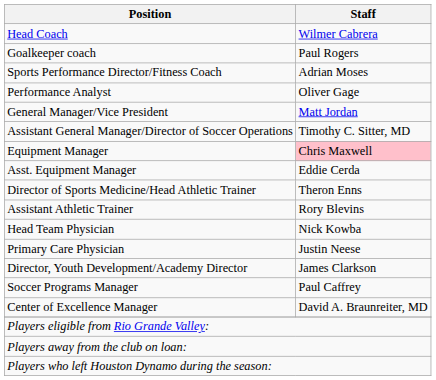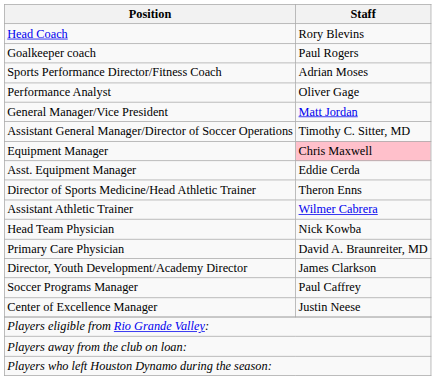(338, 33) Wilmer Cabrera -> (331, 33) Rory Blevins
(331, 209) Rory Blevins -> (338, 209) Wilmer Cabrera
(330, 248) Justin Neese -> (363, 248) David A. Braunreiter, MD
(363, 307) David A. Braunreiter, MD -> (330, 307) Justin Neese
